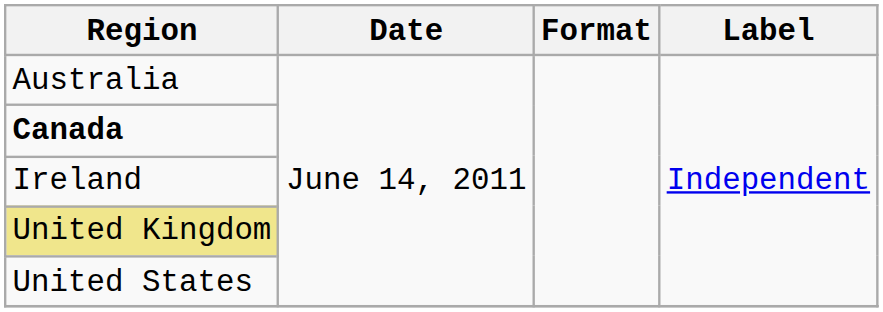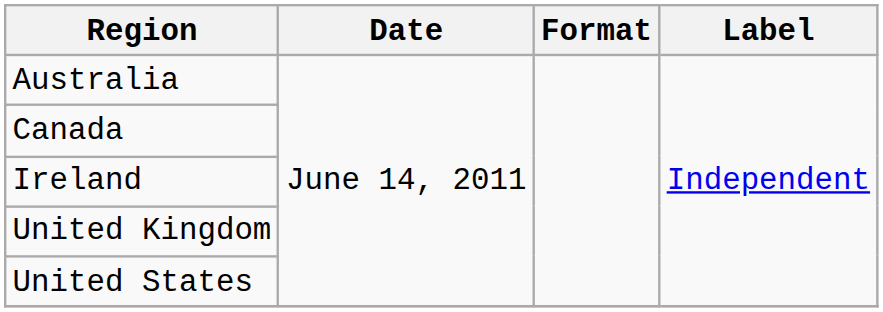(68, 131) bold -> (68, 131) normal
(142, 231) khaki background -> (142, 231) no background
